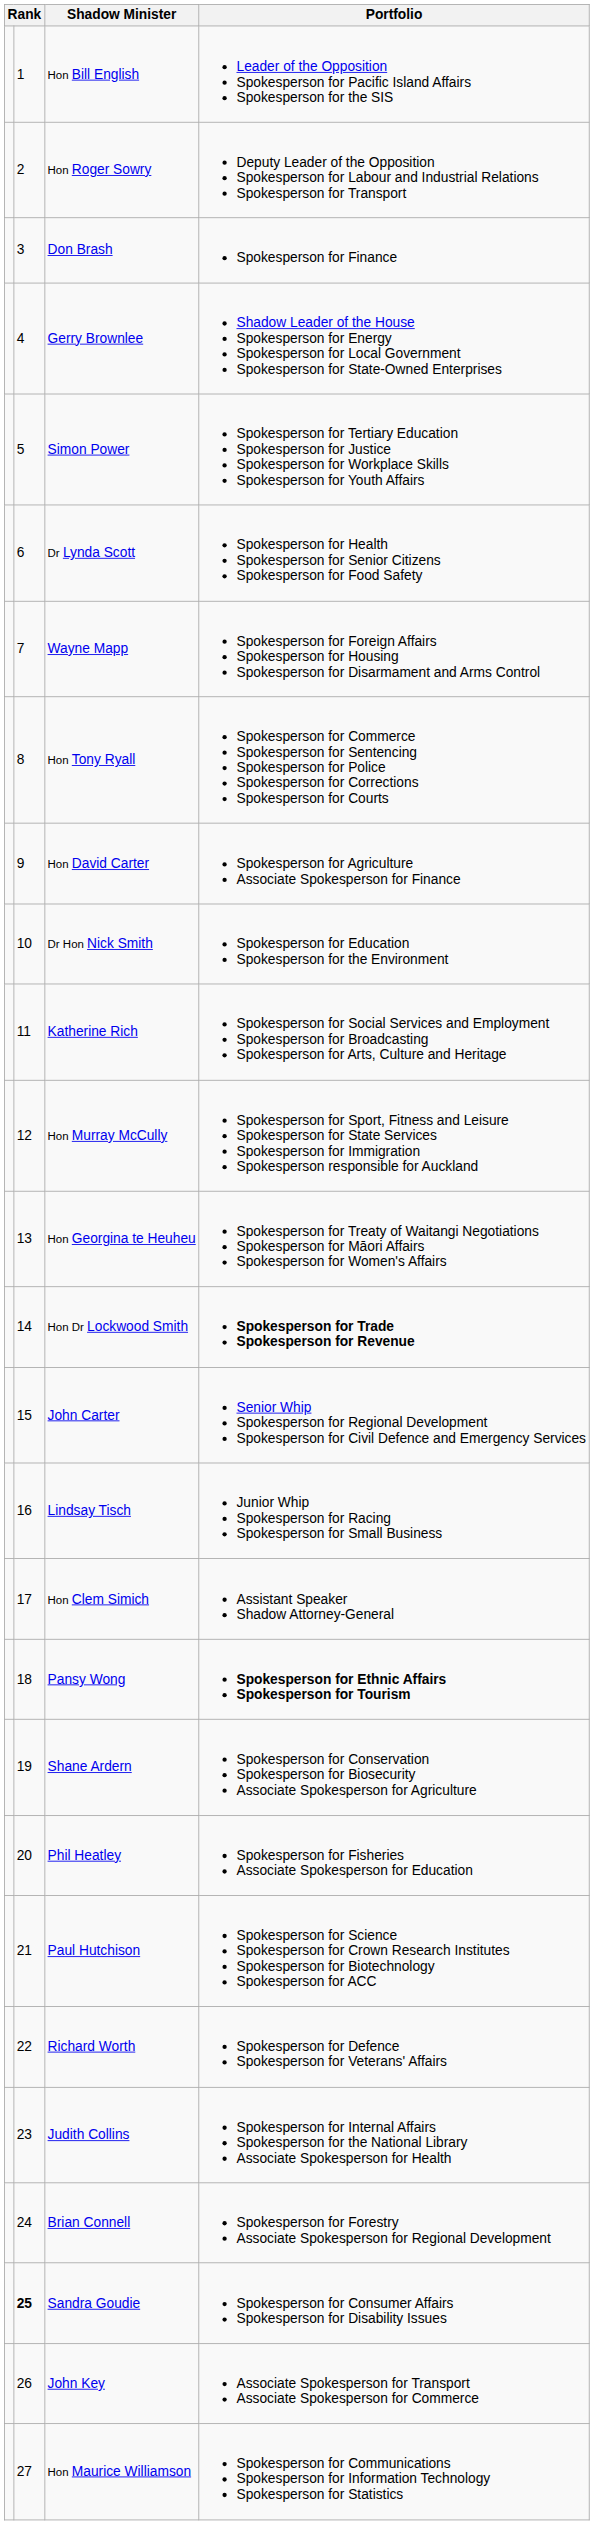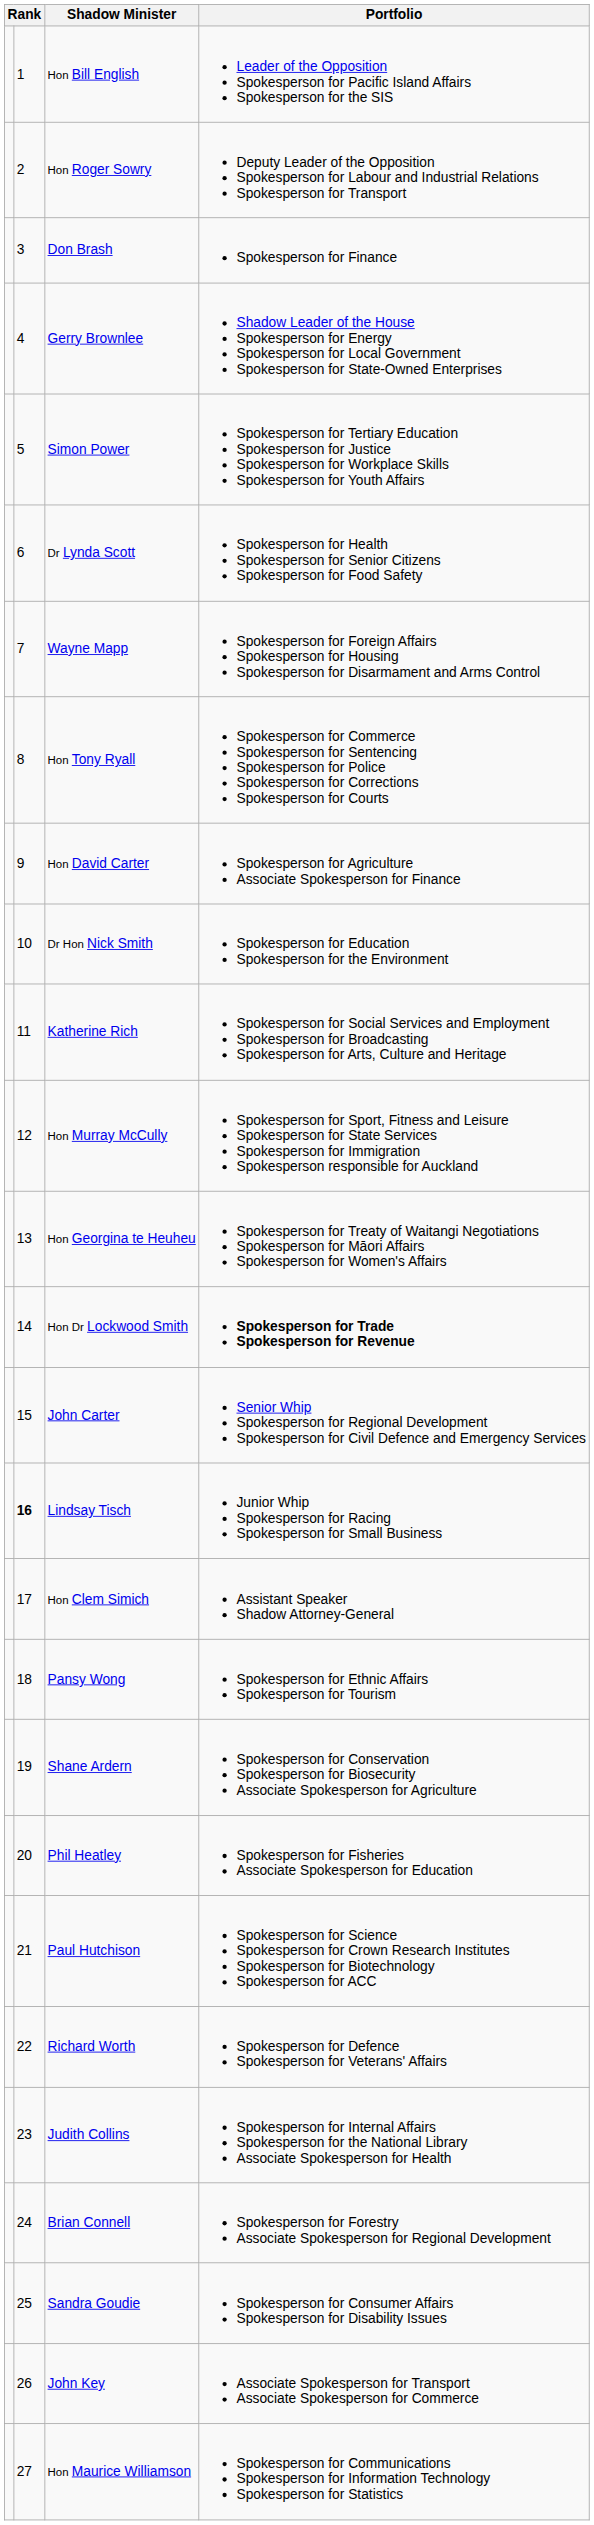(24, 1510) normal -> (24, 1510) bold
(394, 1687) bold -> (394, 1687) normal
(24, 2303) bold -> (24, 2303) normal
